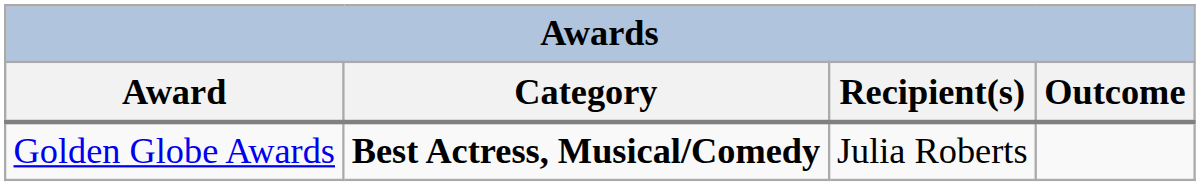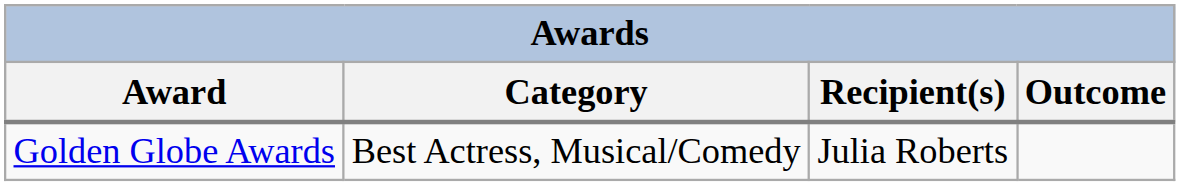(586, 150) bold -> (576, 150) normal
